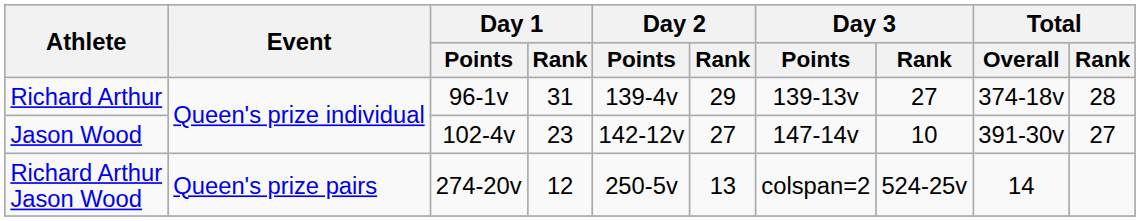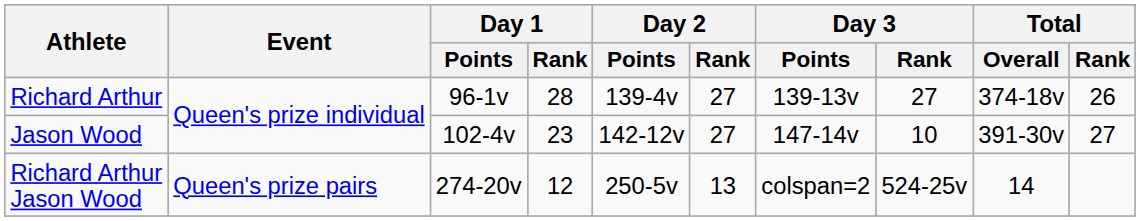(560, 97) 31 -> (560, 97) 28
(723, 97) 29 -> (723, 97) 27
(1103, 97) 28 -> (1103, 97) 26
